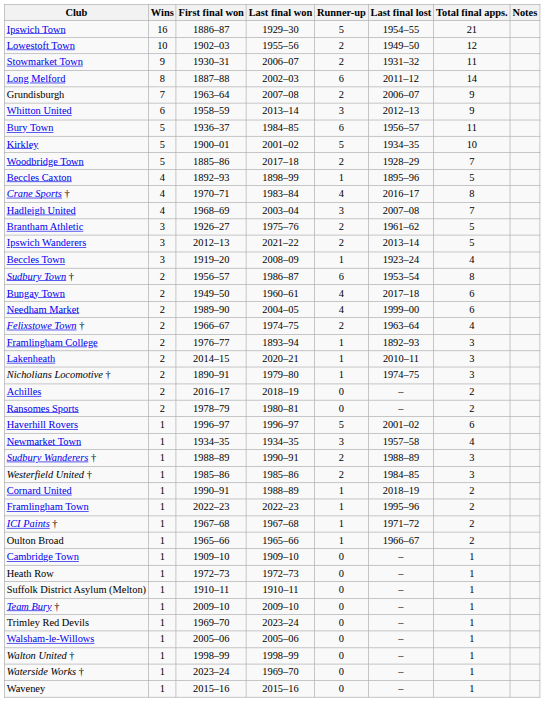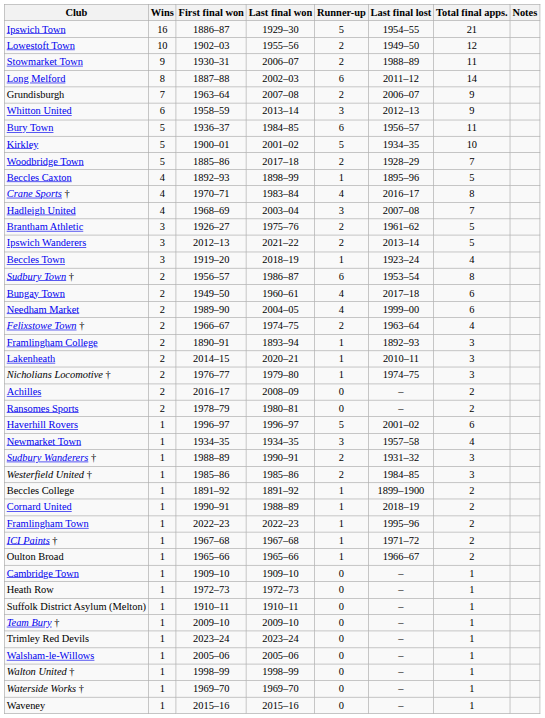(401, 62) 1931–32 -> (401, 62) 1988–89
(280, 260) 2008–09 -> (280, 260) 2018–19
(211, 342) 1976–77 -> (211, 342) 1890–91
(211, 375) 1890–91 -> (211, 375) 1976–77
(280, 392) 2018–19 -> (280, 392) 2008–09
(401, 458) 1988–89 -> (401, 458) 1931–32
+ row: (40, 491)
(211, 623) 1969–70 -> (211, 639) 2023–24
(211, 672) 2023–24 -> (211, 688) 1969–70
